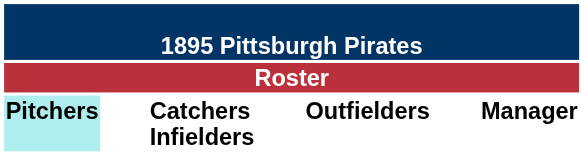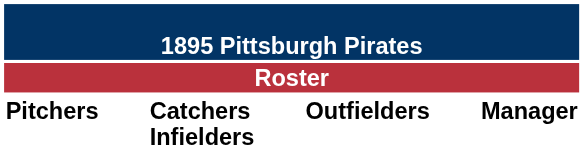(52, 110) paleturquoise background -> (52, 110) no background
